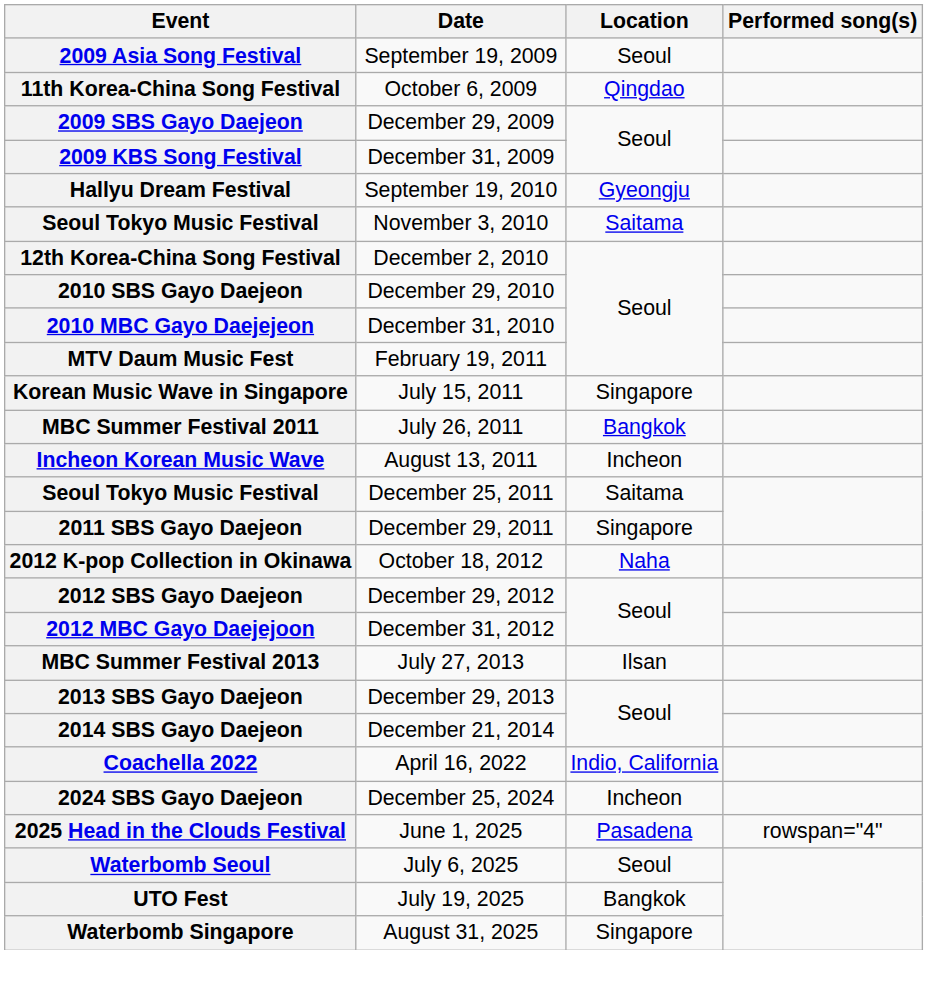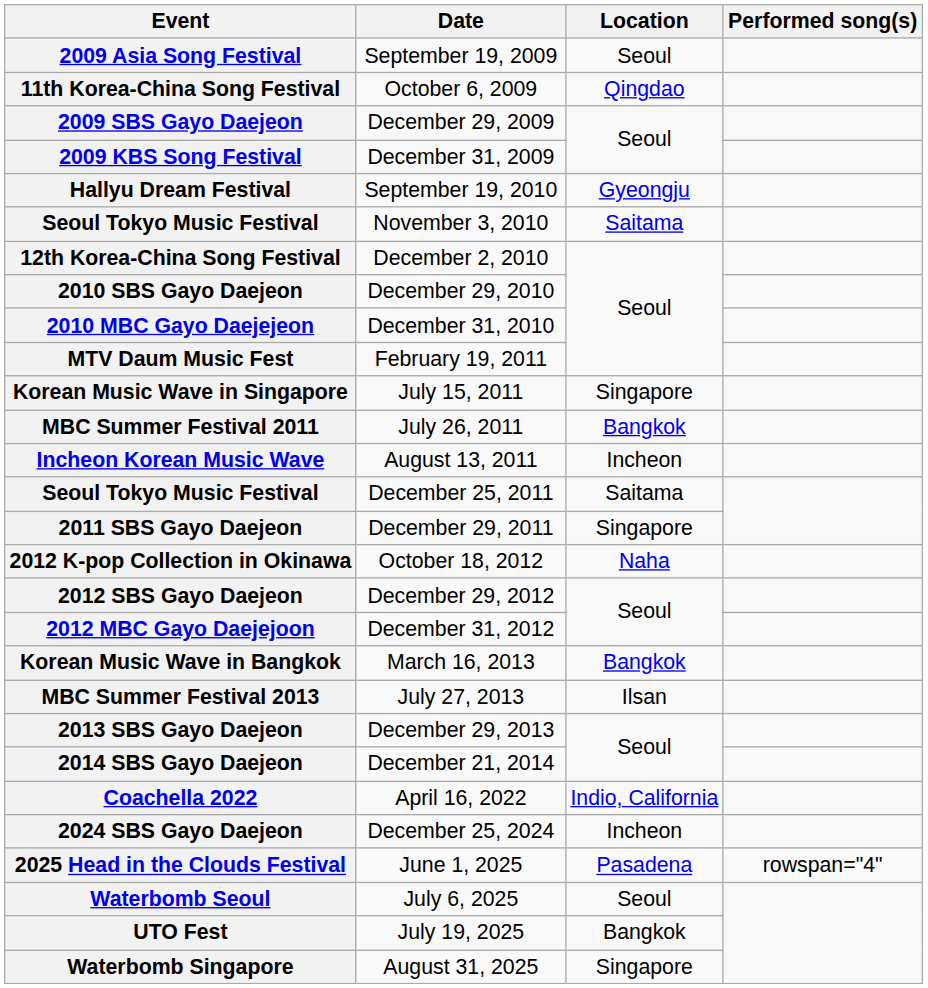+ row: (180, 662)
